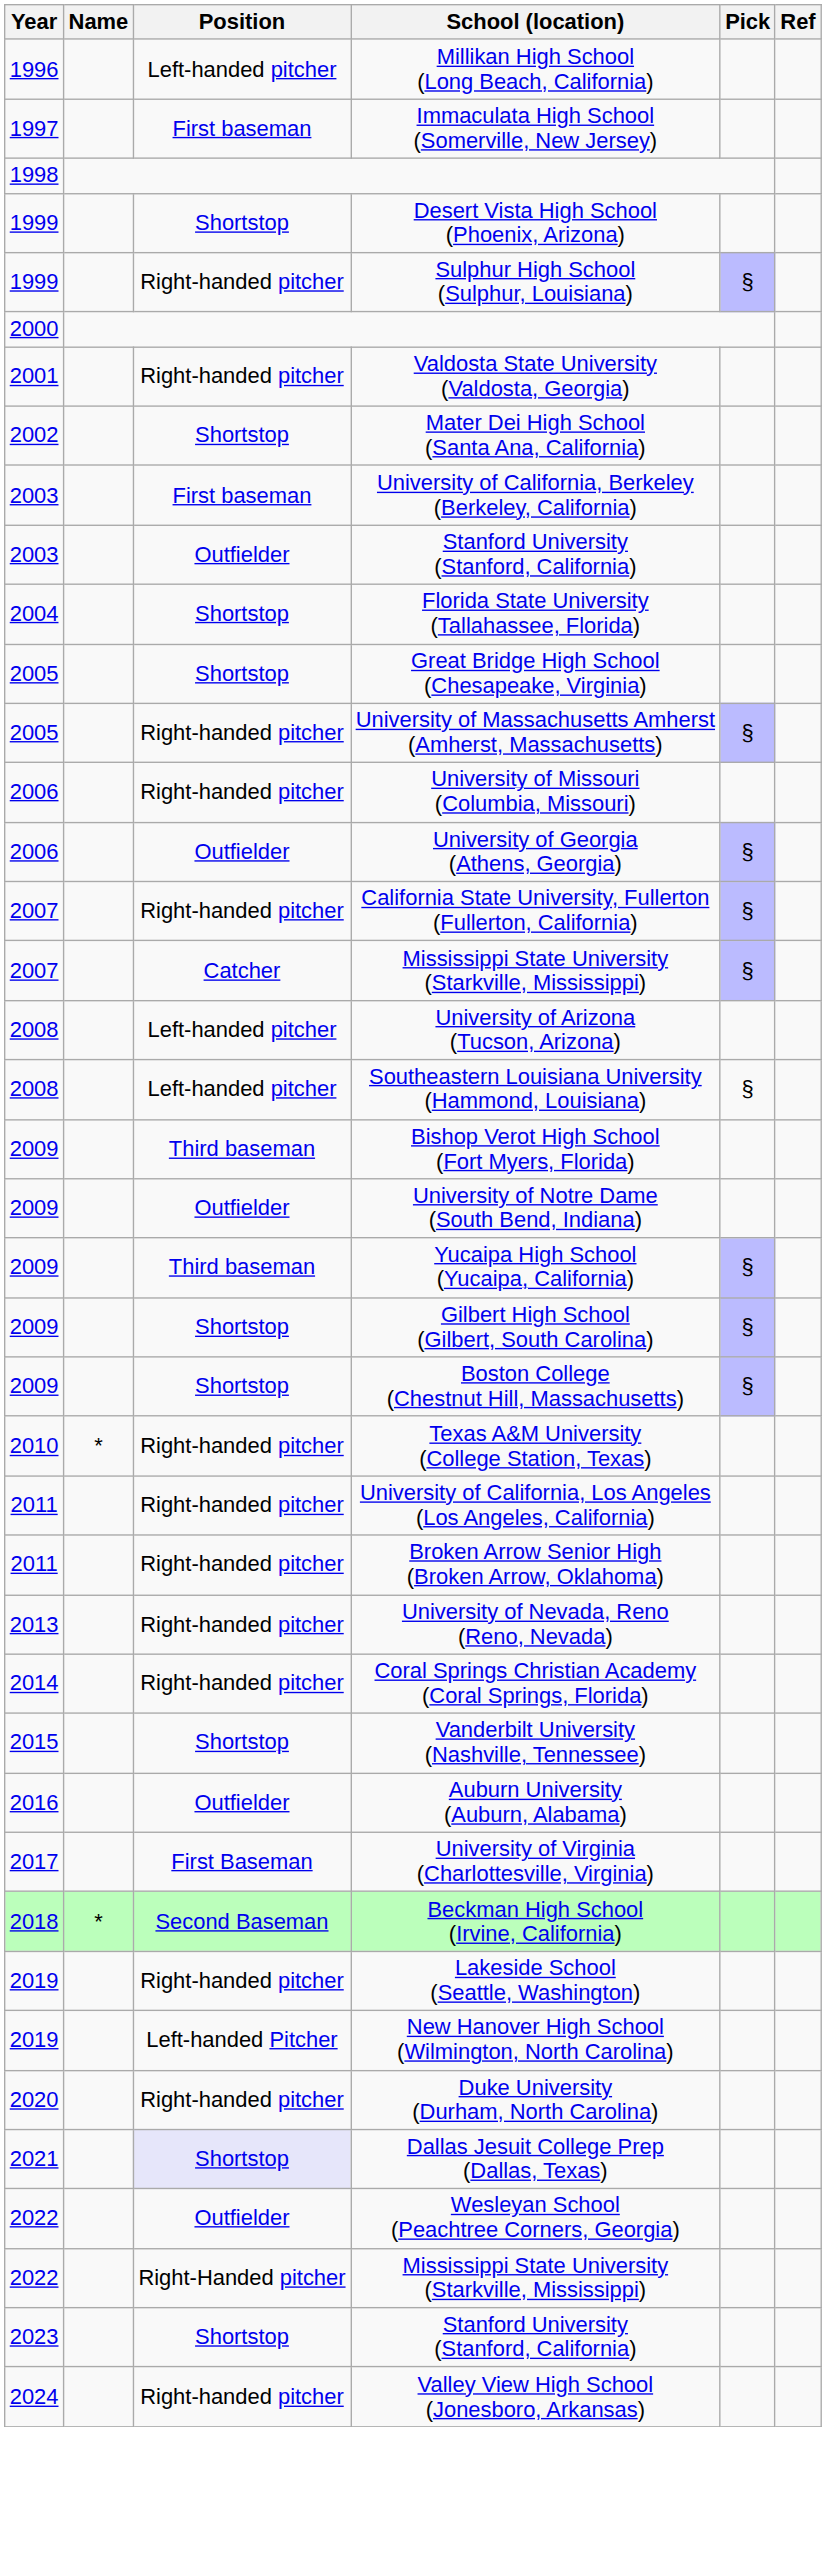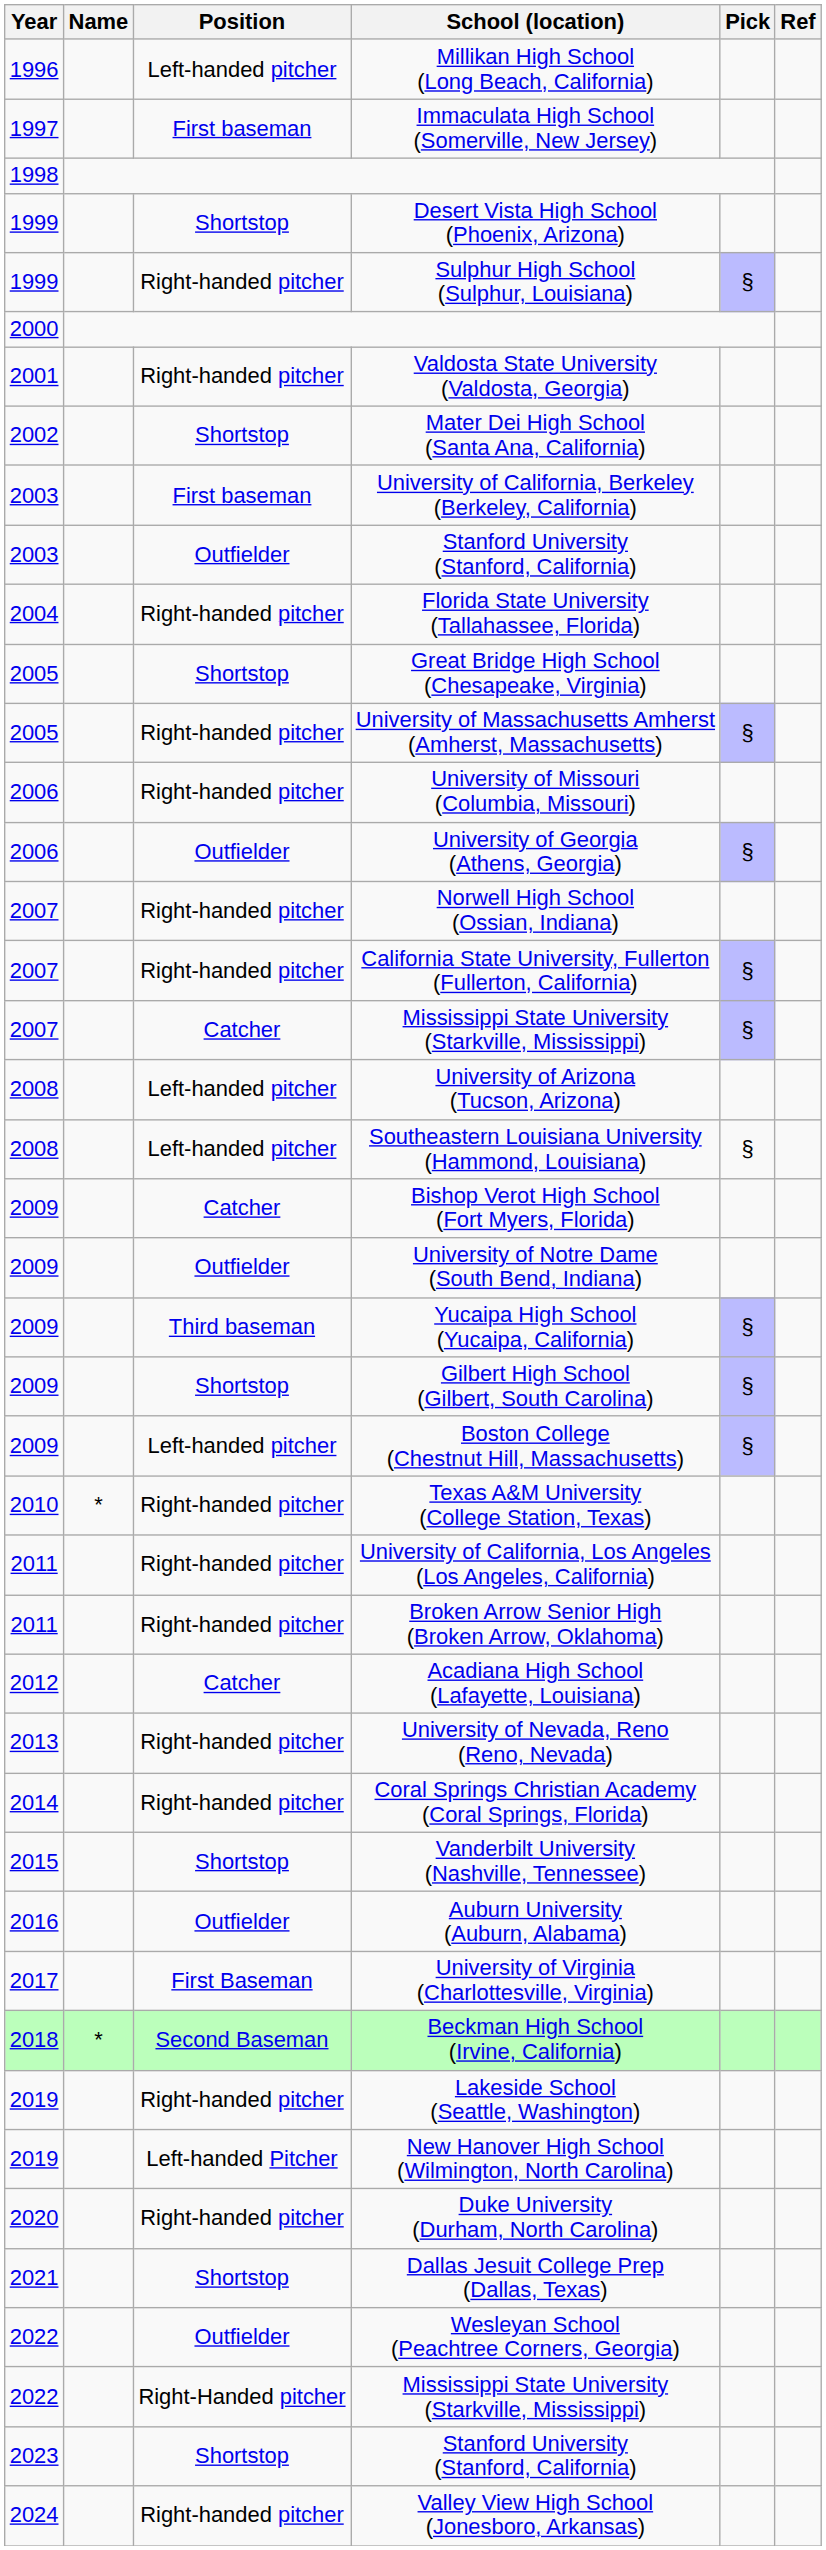(242, 613) Shortstop -> (242, 613) Right-handed pitcher
+ row: (34, 911)
(242, 1148) Third baseman -> (242, 1208) Catcher
(242, 1386) Shortstop -> (242, 1445) Left-handed pitcher
+ row: (34, 1683)
(242, 2158) lavender background -> (242, 2277) no background
